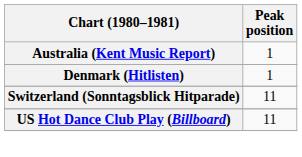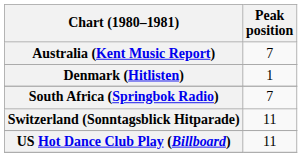(270, 53) 1 -> (270, 53) 7
+ row: (124, 97)
